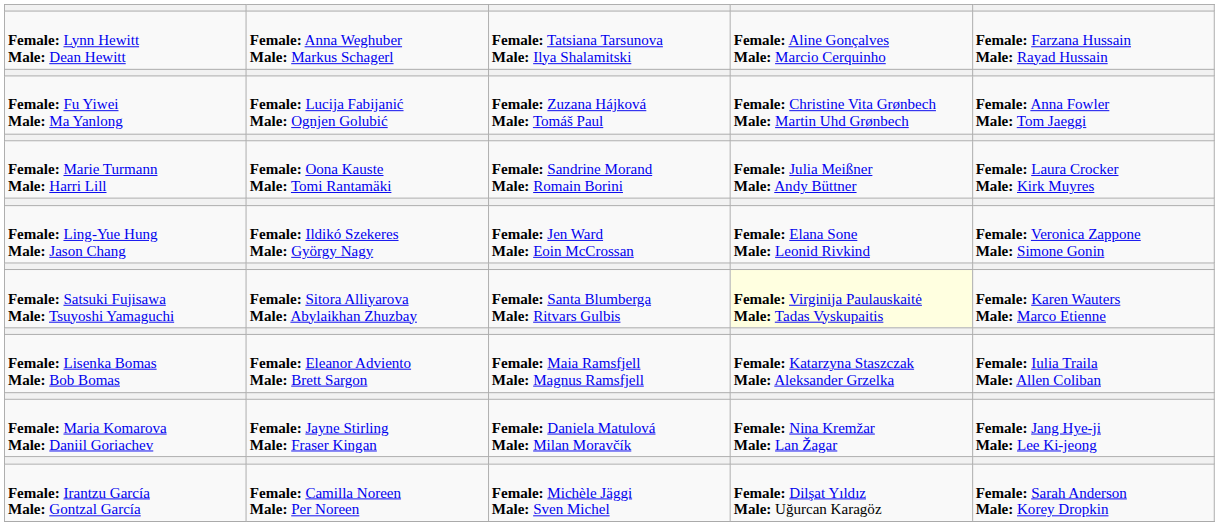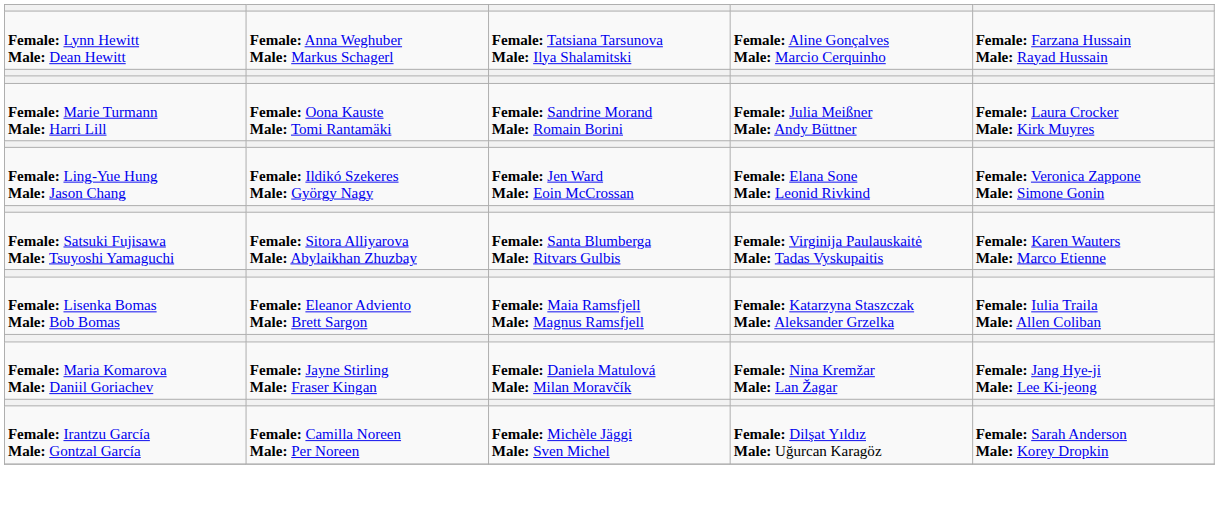- row: (65, 113)
(828, 307) lightyellow background -> (828, 249) no background
